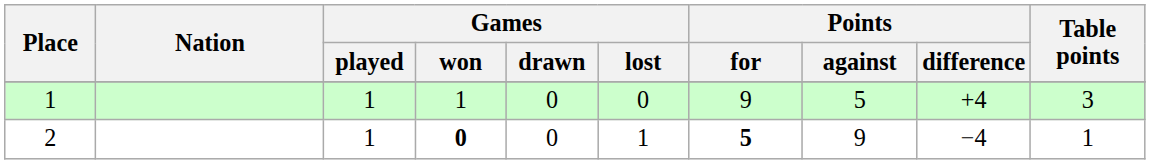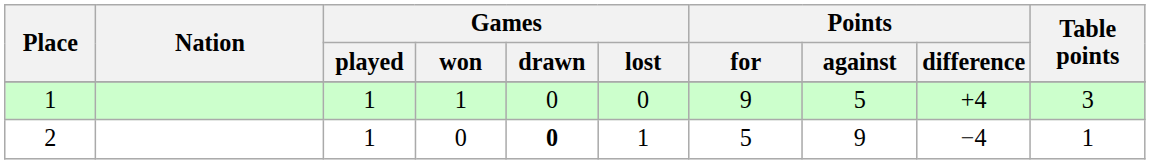(461, 138) bold -> (461, 138) normal
(552, 138) normal -> (552, 138) bold
(746, 138) bold -> (746, 138) normal
